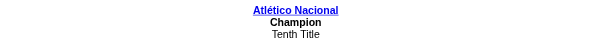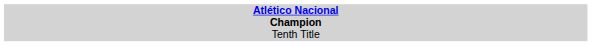(296, 22) no background -> (296, 22) lightgrey background
